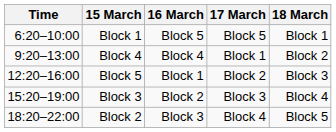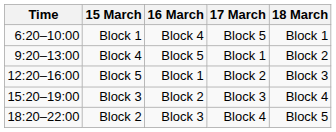(183, 35) Block 5 -> (183, 35) Block 4
(183, 55) Block 4 -> (183, 55) Block 5
